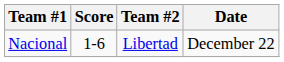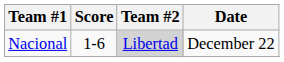(150, 43) no background -> (150, 43) lightgrey background
